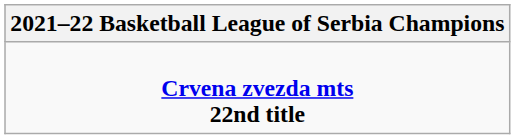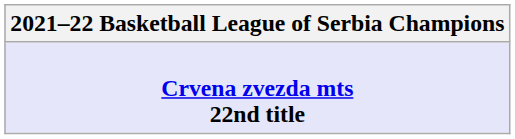(257, 100) no background -> (257, 100) lavender background
